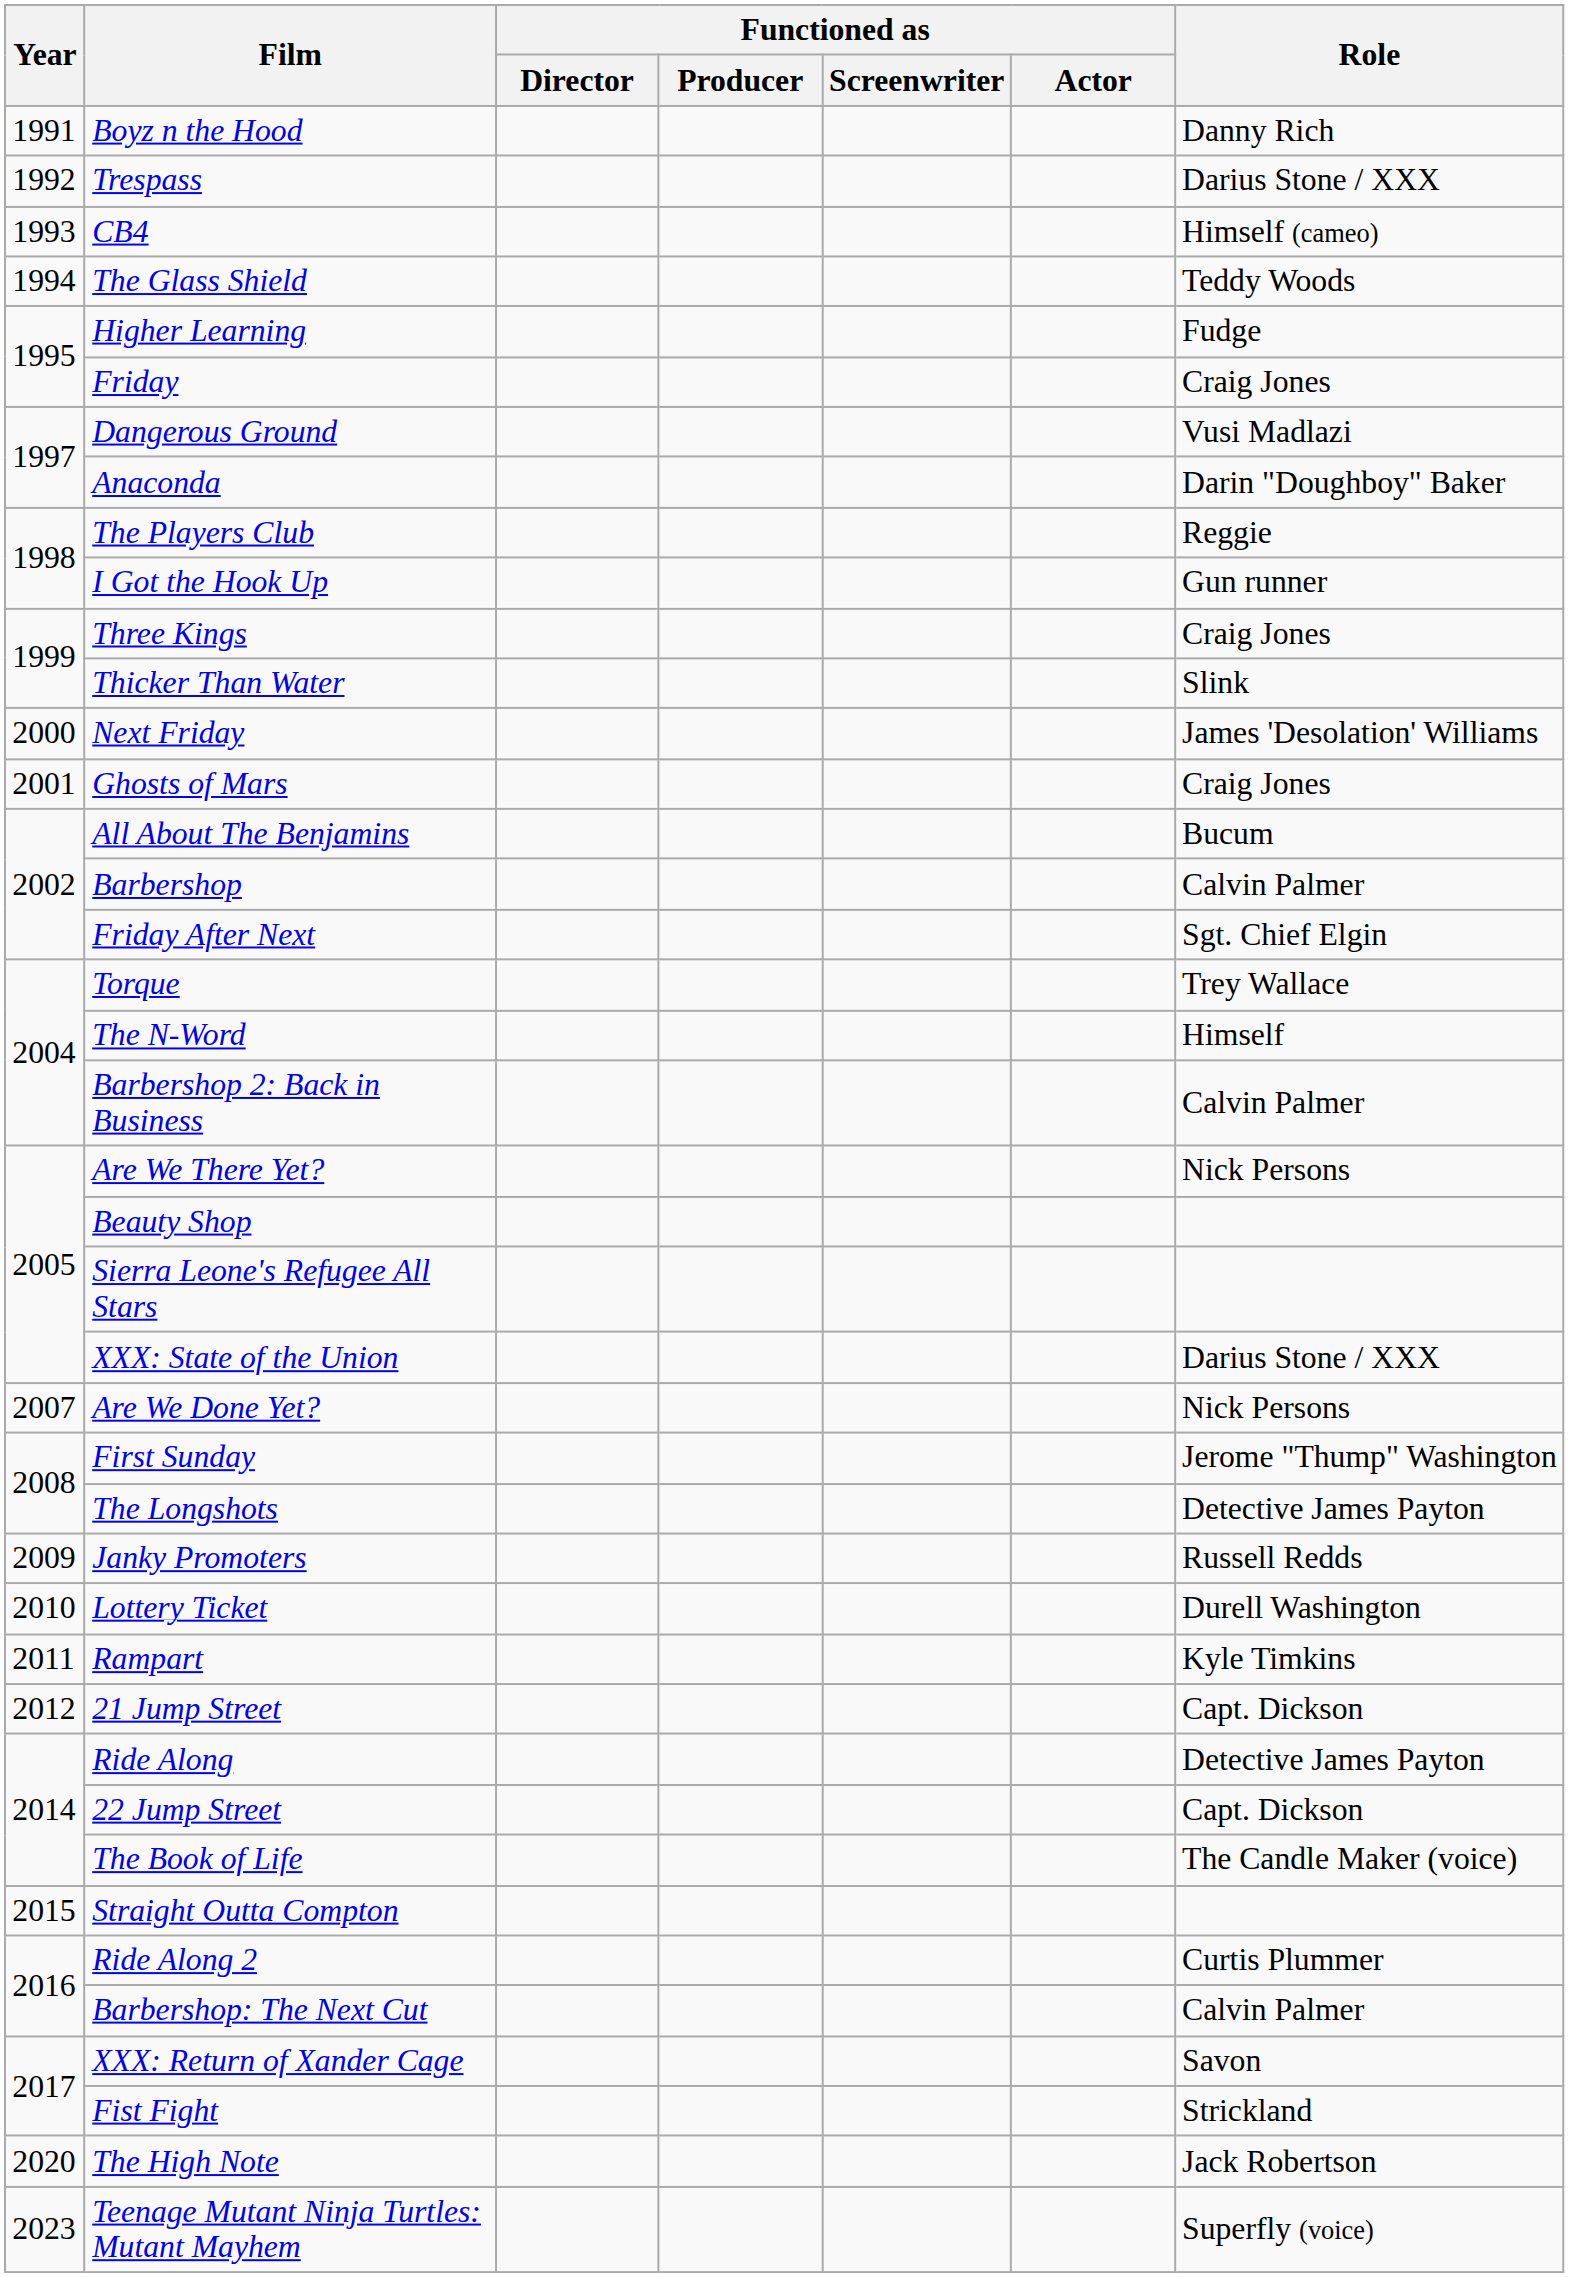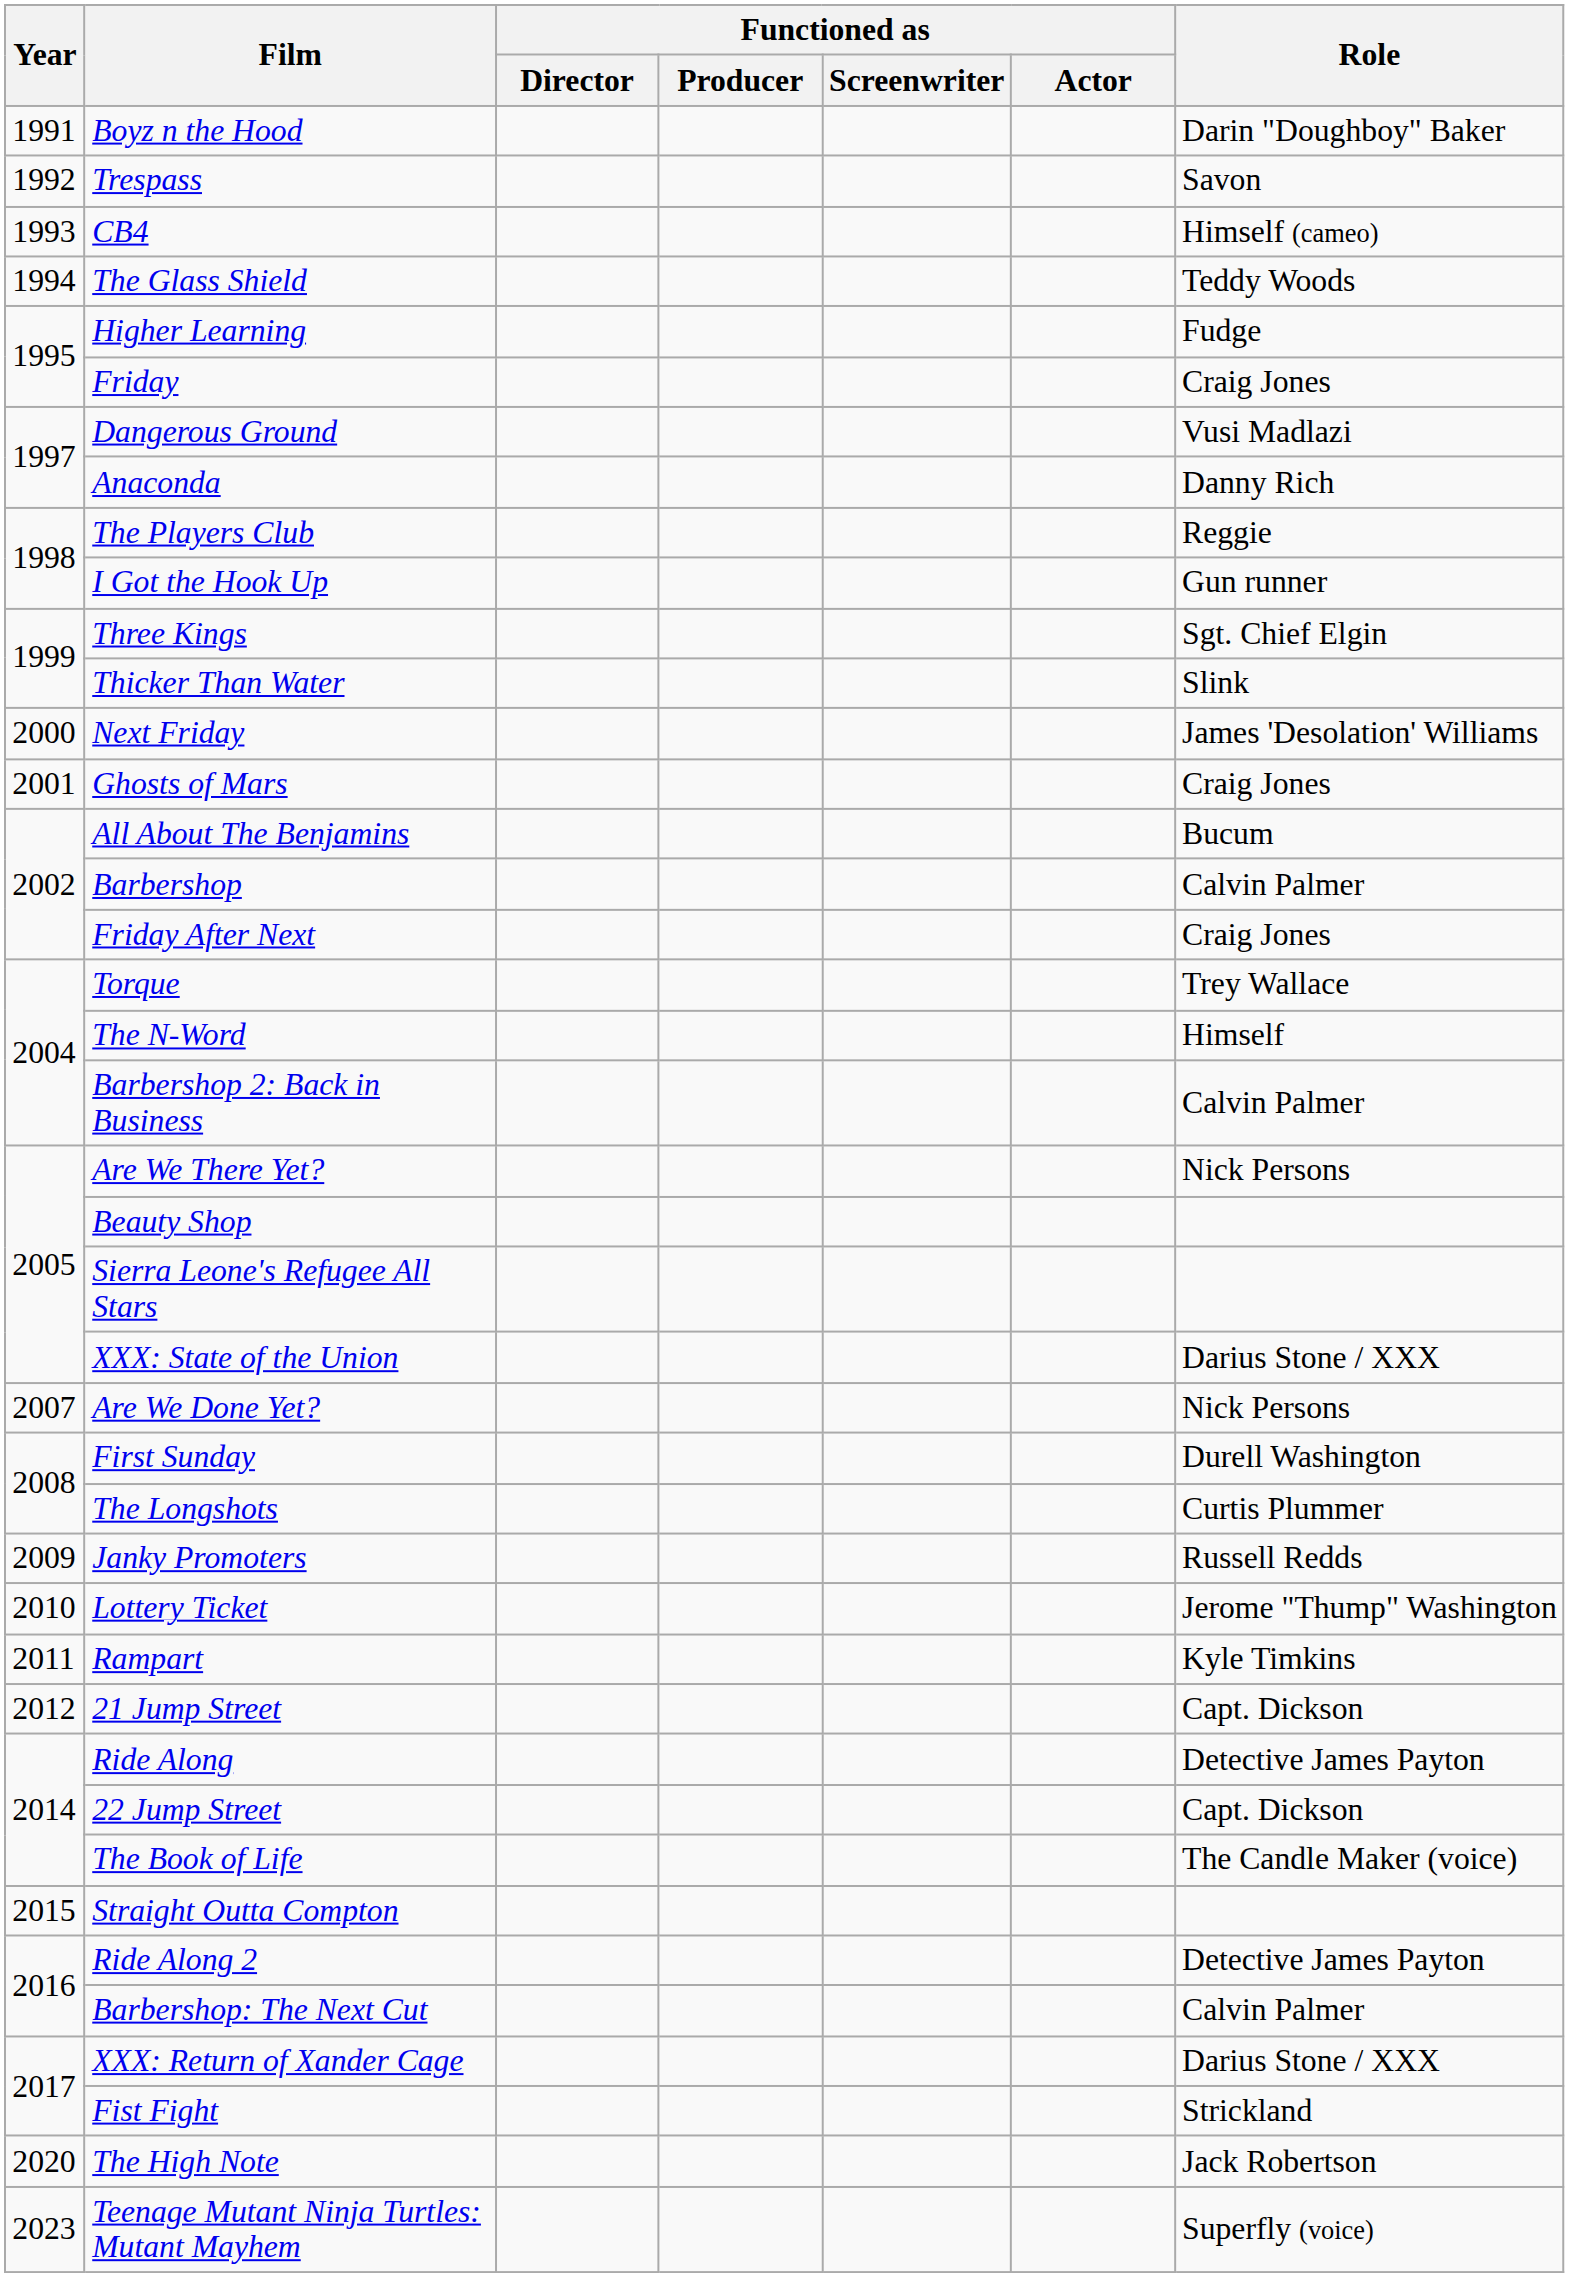(1258, 130) Danny Rich -> (1344, 130) Darin "Doughboy" Baker
(1311, 180) Darius Stone / XXX -> (1222, 180) Savon
(1344, 481) Darin "Doughboy" Baker -> (1258, 481) Danny Rich
(1256, 632) Craig Jones -> (1285, 632) Sgt. Chief Elgin
(1285, 933) Sgt. Chief Elgin -> (1256, 933) Craig Jones
(1369, 1457) Jerome "Thump" Washington -> (1301, 1457) Durell Washington
(1333, 1507) Detective James Payton -> (1283, 1507) Curtis Plummer
(1301, 1608) Durell Washington -> (1369, 1608) Jerome "Thump" Washington
(1283, 1959) Curtis Plummer -> (1333, 1959) Detective James Payton
(1222, 2060) Savon -> (1311, 2060) Darius Stone / XXX
